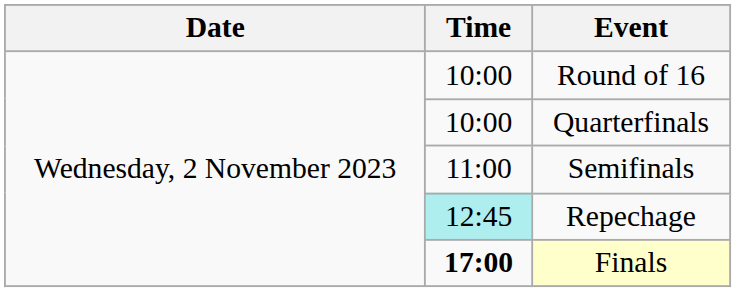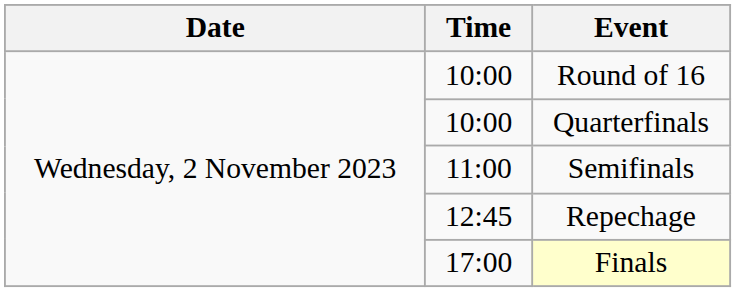(479, 215) paleturquoise background -> (479, 215) no background
(479, 262) bold -> (479, 262) normal
